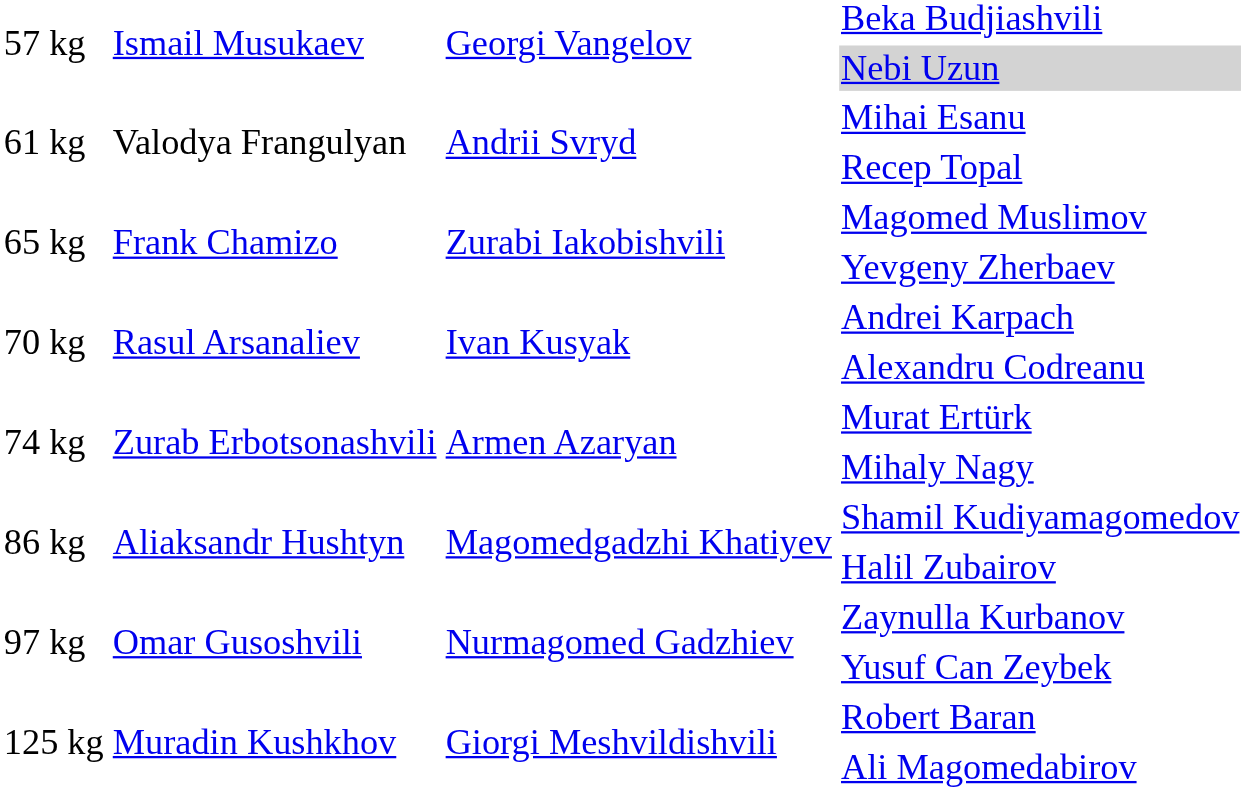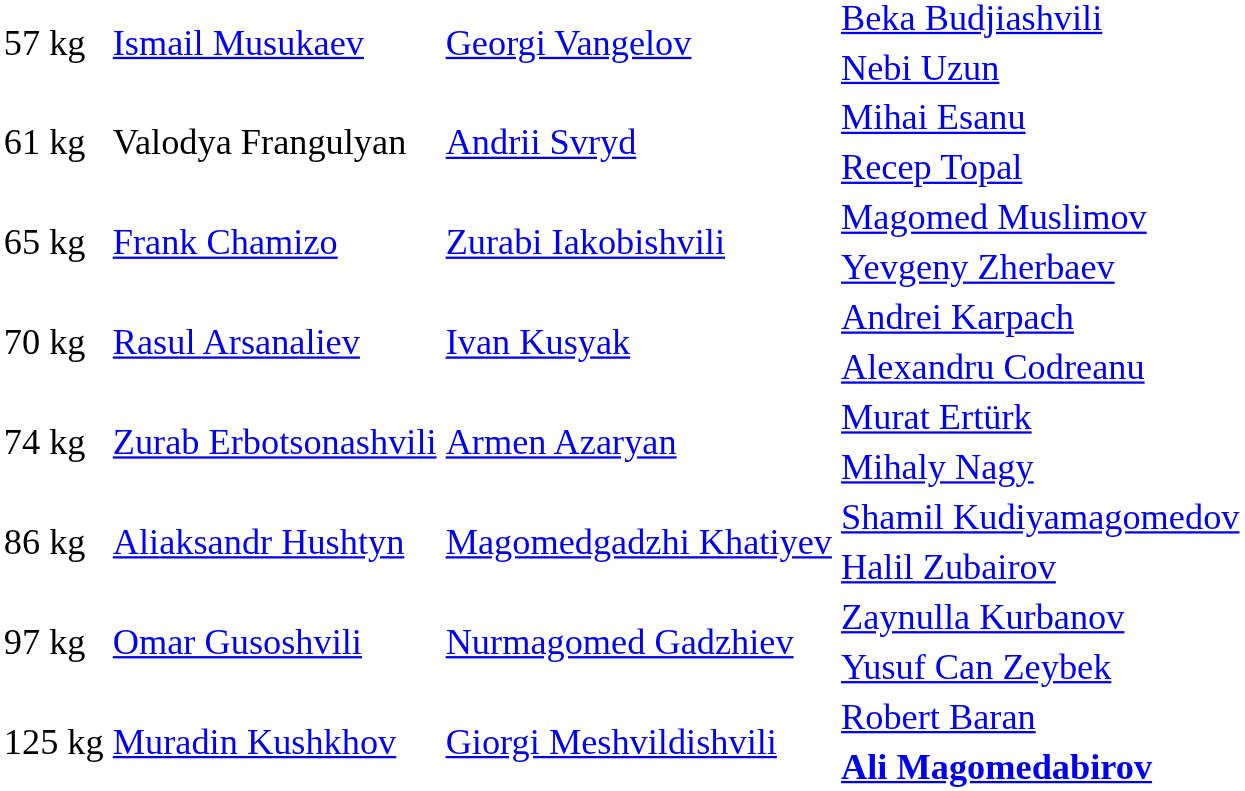(920, 67) lightgrey background -> (920, 67) no background
(989, 766) normal -> (997, 766) bold
